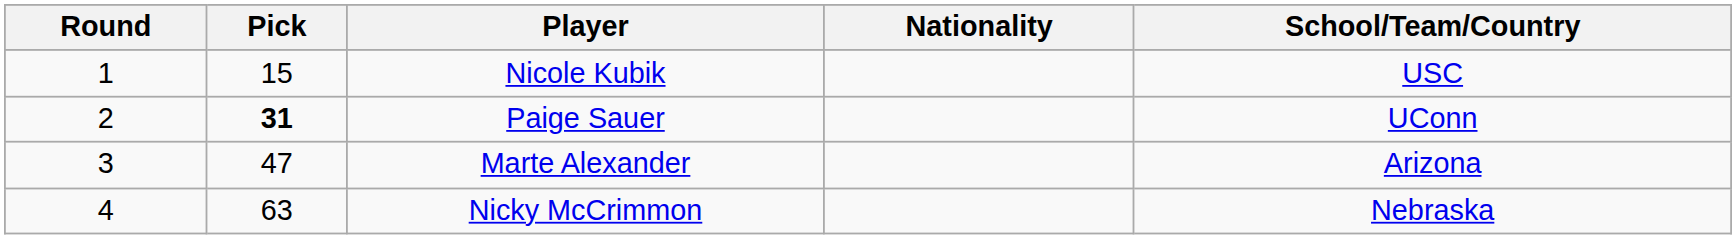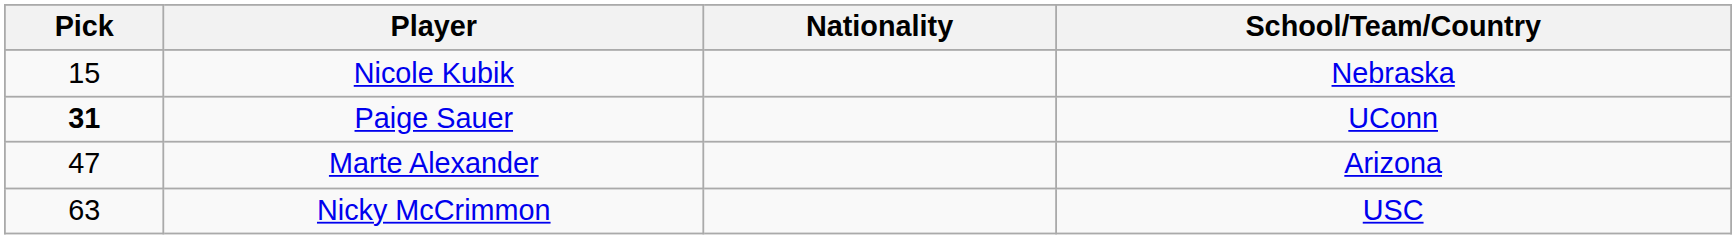- column: (106, 27)
(1433, 73) USC -> (1393, 73) Nebraska
(1433, 210) Nebraska -> (1393, 210) USC
